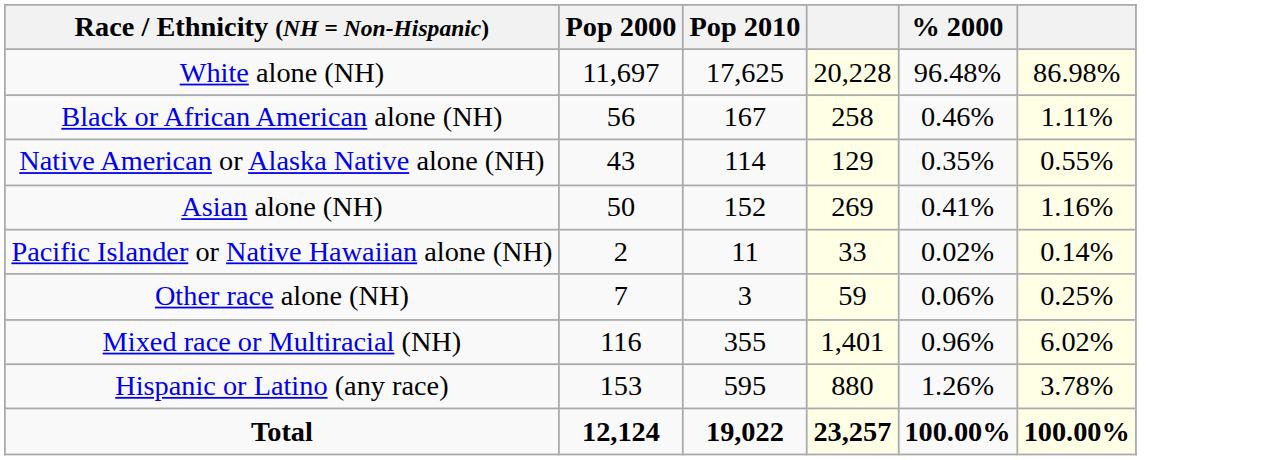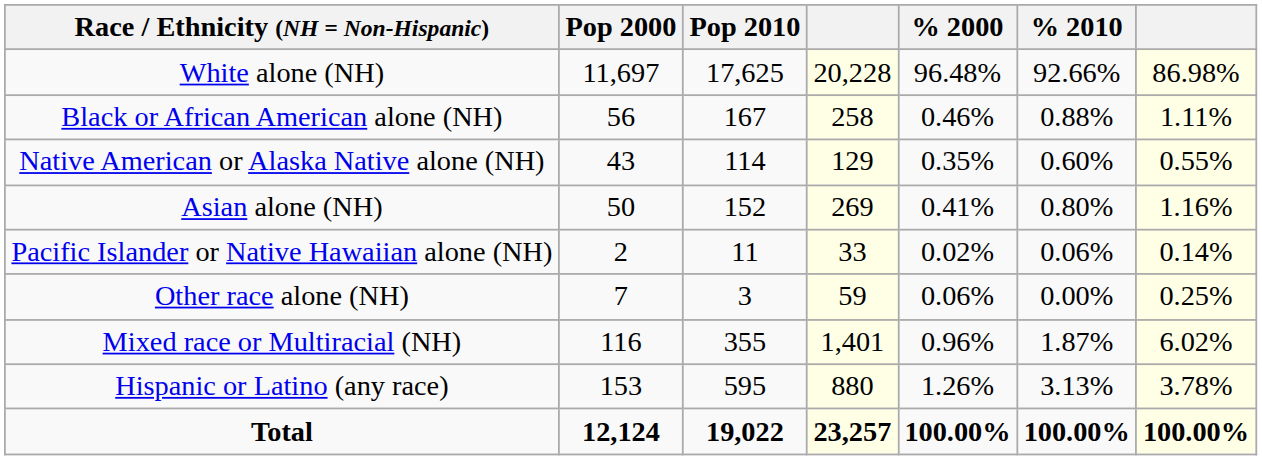+ column: (1077, 26)
